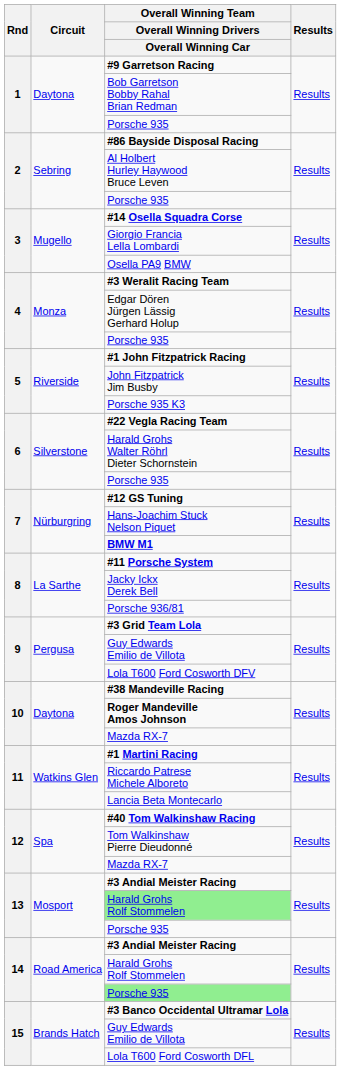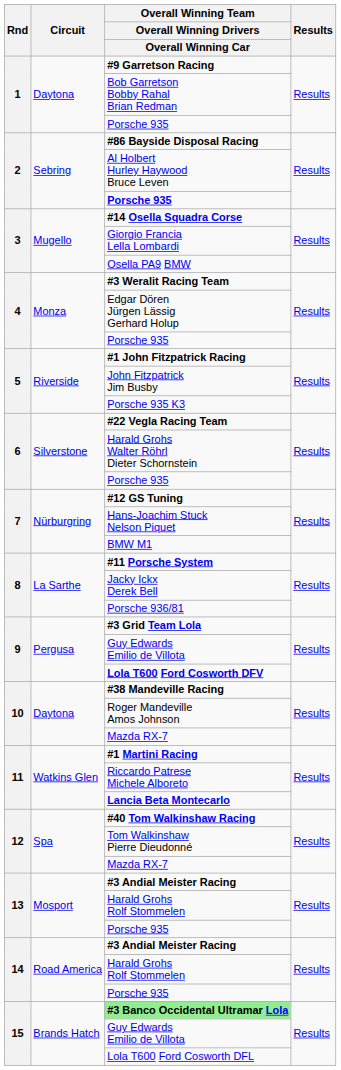(138, 200) normal -> (139, 200) bold
(130, 545) bold -> (130, 545) normal
(181, 673) normal -> (185, 673) bold
(152, 714) bold -> (150, 714) normal
(165, 801) normal -> (169, 801) bold
(146, 906) lightgreen background -> (146, 906) no background
(138, 993) lightgreen background -> (138, 993) no background
(198, 1010) no background -> (198, 1010) lightgreen background
